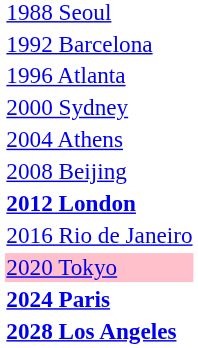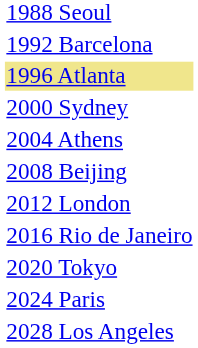(66, 75) no background -> (66, 75) khaki background
(71, 203) bold -> (69, 203) normal
(62, 267) pink background -> (62, 267) no background
(58, 299) bold -> (56, 299) normal
(91, 331) bold -> (90, 331) normal
